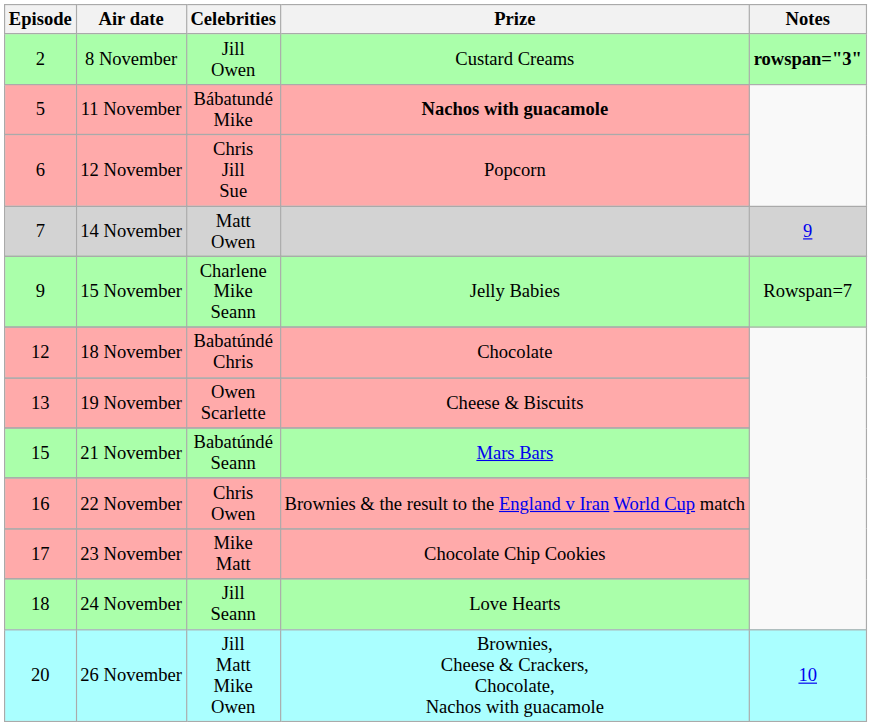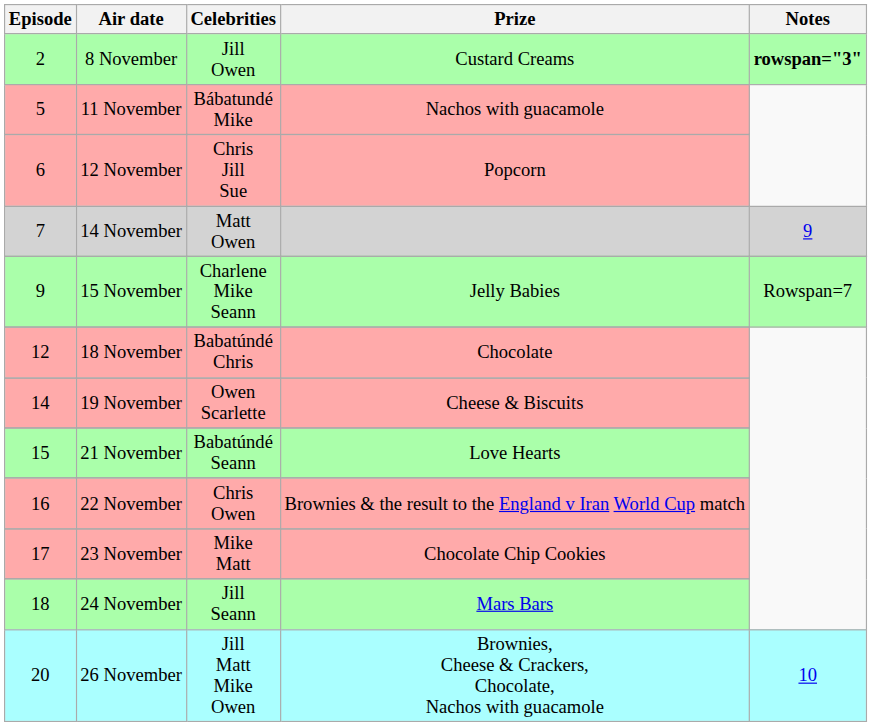(515, 109) bold -> (515, 109) normal
(40, 402) 13 -> (40, 402) 14
(515, 453) Mars Bars -> (515, 453) Love Hearts
(515, 604) Love Hearts -> (515, 604) Mars Bars
